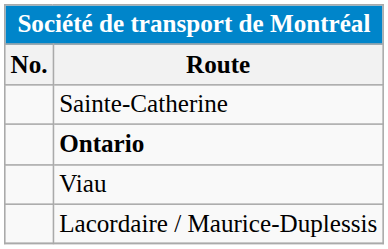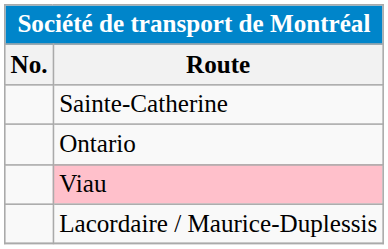(102, 143) bold -> (98, 143) normal
(83, 183) no background -> (83, 183) pink background
